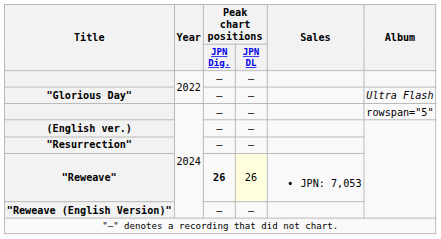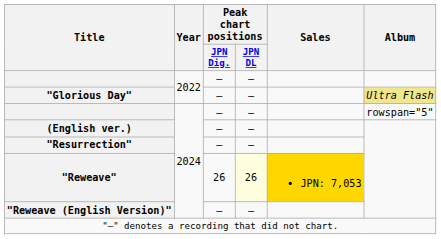(400, 95) no background -> (400, 95) khaki background
(219, 177) bold -> (219, 177) normal
(315, 183) no background -> (315, 183) gold background
